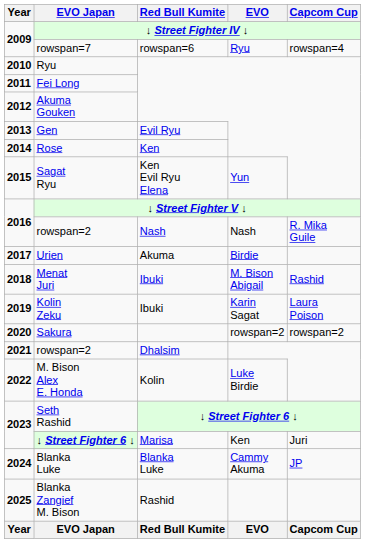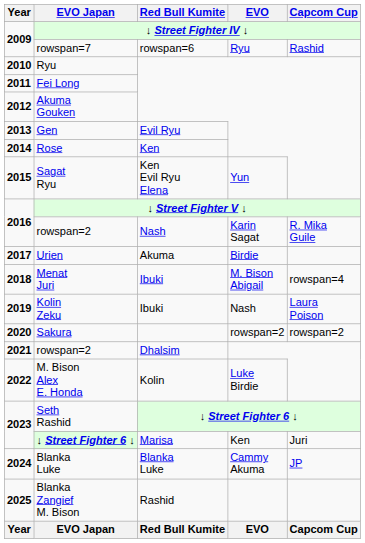(317, 48) rowspan=4 -> (307, 48) Rashid
(243, 231) Nash -> (245, 231) Karin Sagat
(307, 279) Rashid -> (317, 279) rowspan=4
(245, 309) Karin Sagat -> (243, 309) Nash
